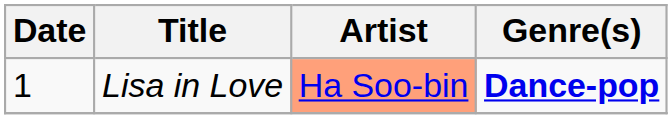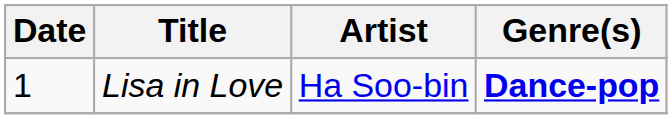(384, 85) lightsalmon background -> (384, 85) no background
